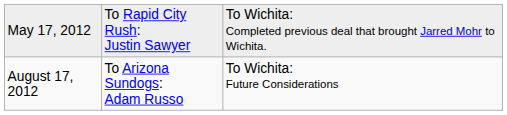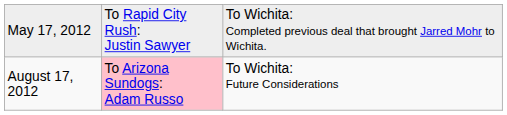(144, 83) no background -> (144, 83) pink background
